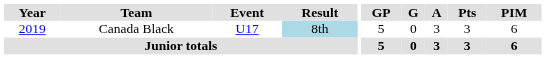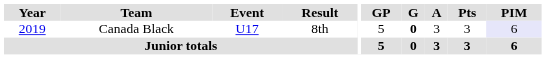(320, 29) lightblue background -> (320, 29) no background
(413, 29) normal -> (413, 29) bold
(514, 29) no background -> (514, 29) lavender background
